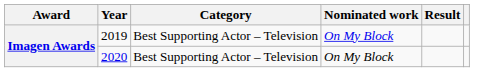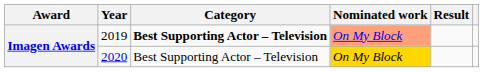(226, 35) normal -> (230, 35) bold
(359, 35) no background -> (368, 35) lightsalmon background
(359, 56) no background -> (368, 56) gold background
